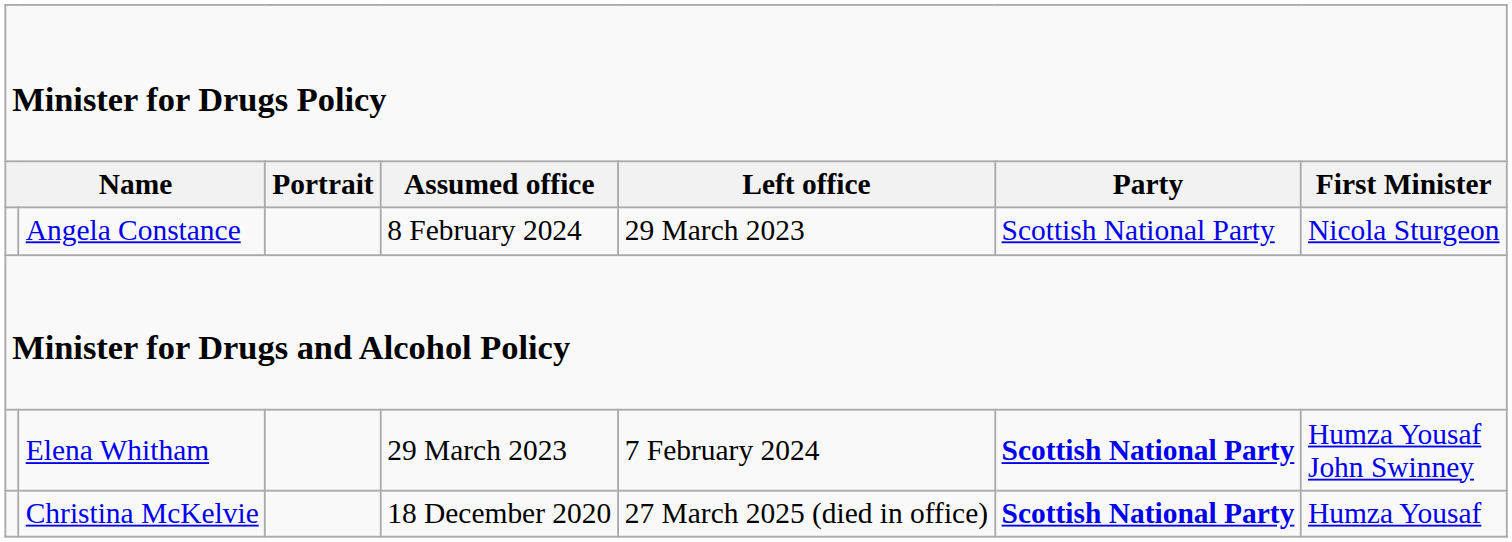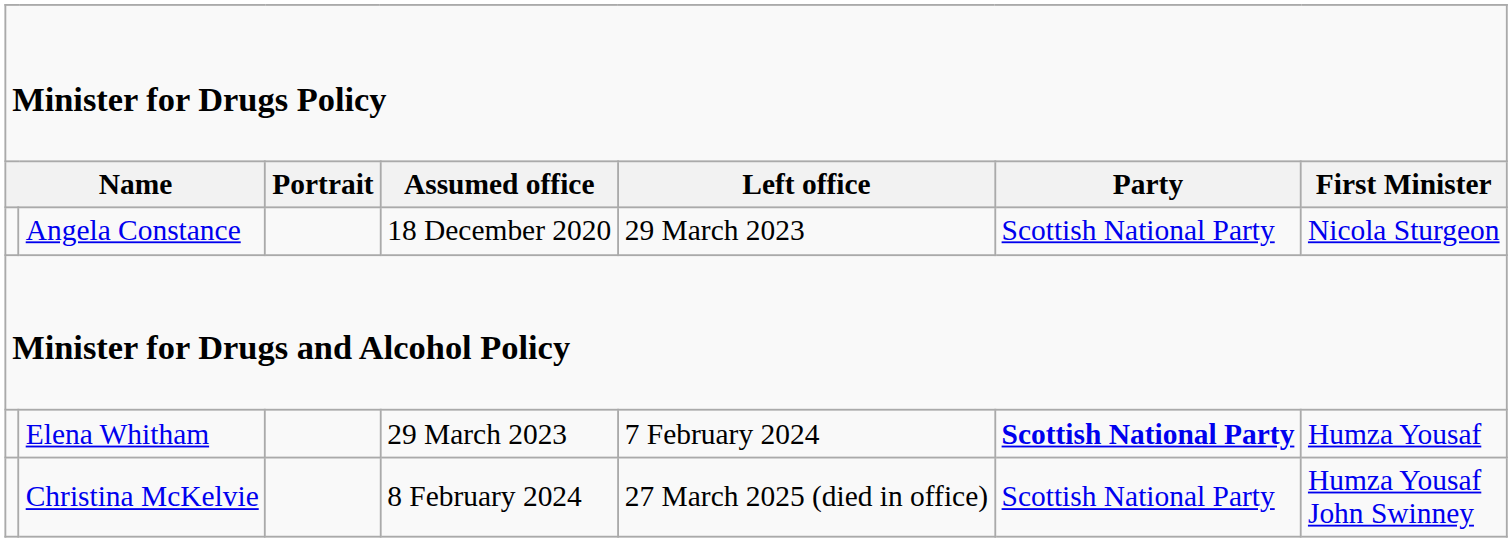(485, 230) 8 February 2024 -> (499, 230) 18 December 2020
(1395, 449) Humza Yousaf John Swinney -> (1395, 433) Humza Yousaf
(499, 513) 18 December 2020 -> (485, 496) 8 February 2024
(1148, 513) bold -> (1138, 496) normal
(1395, 513) Humza Yousaf -> (1395, 496) Humza Yousaf John Swinney
